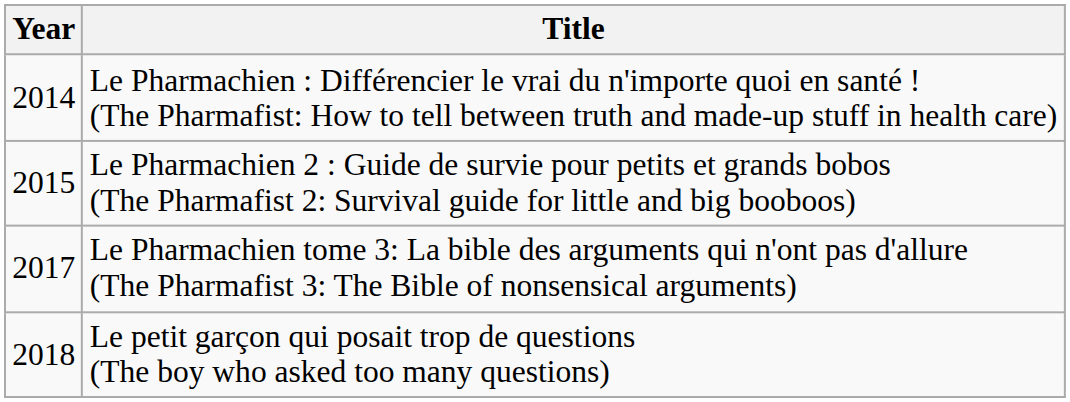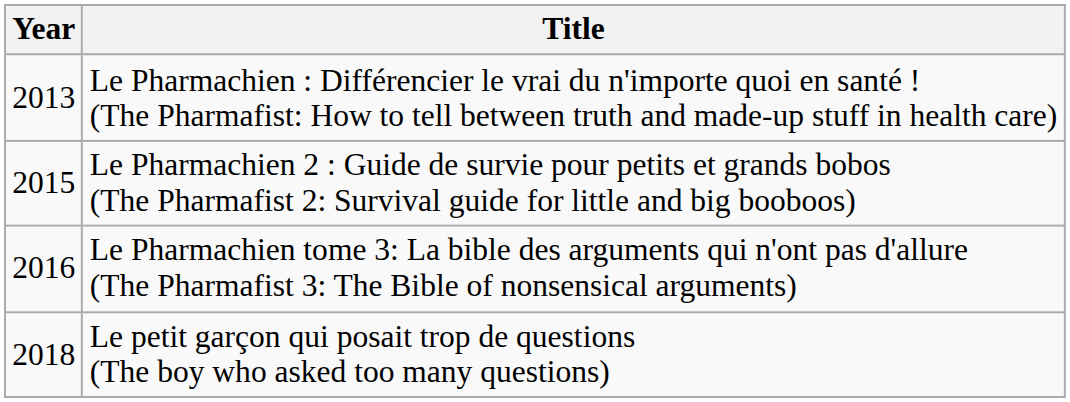(44, 97) 2014 -> (44, 97) 2013
(44, 268) 2017 -> (44, 268) 2016
